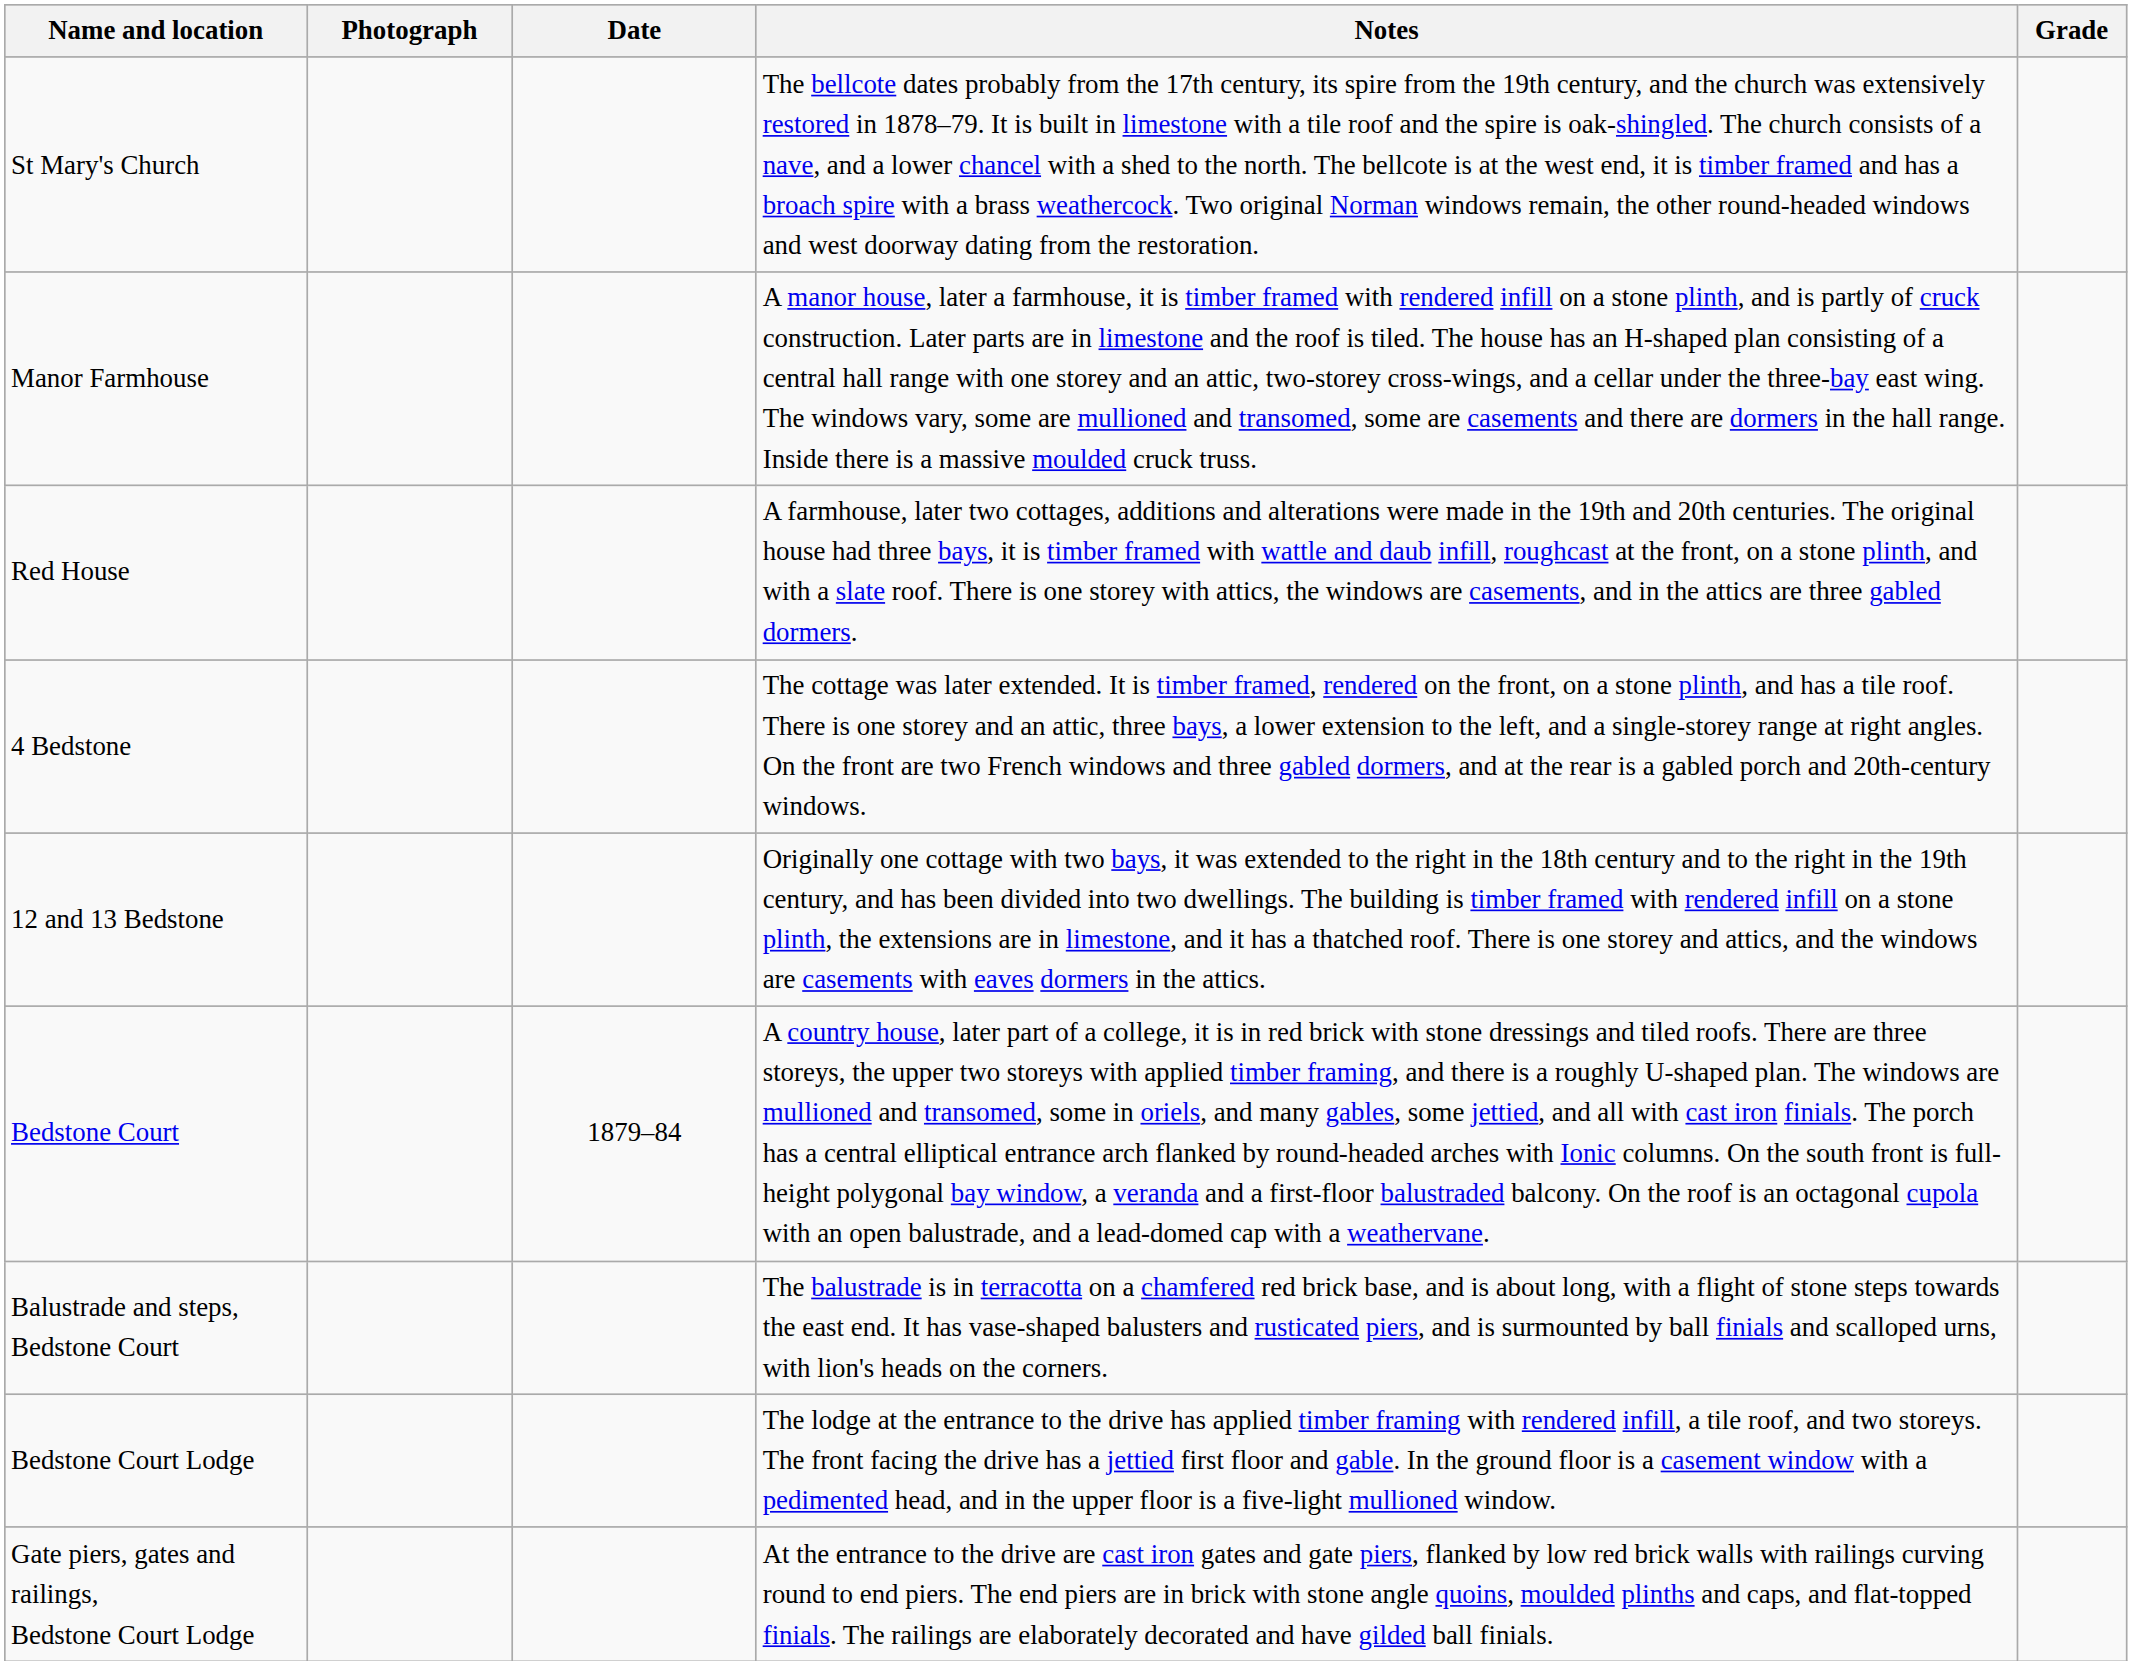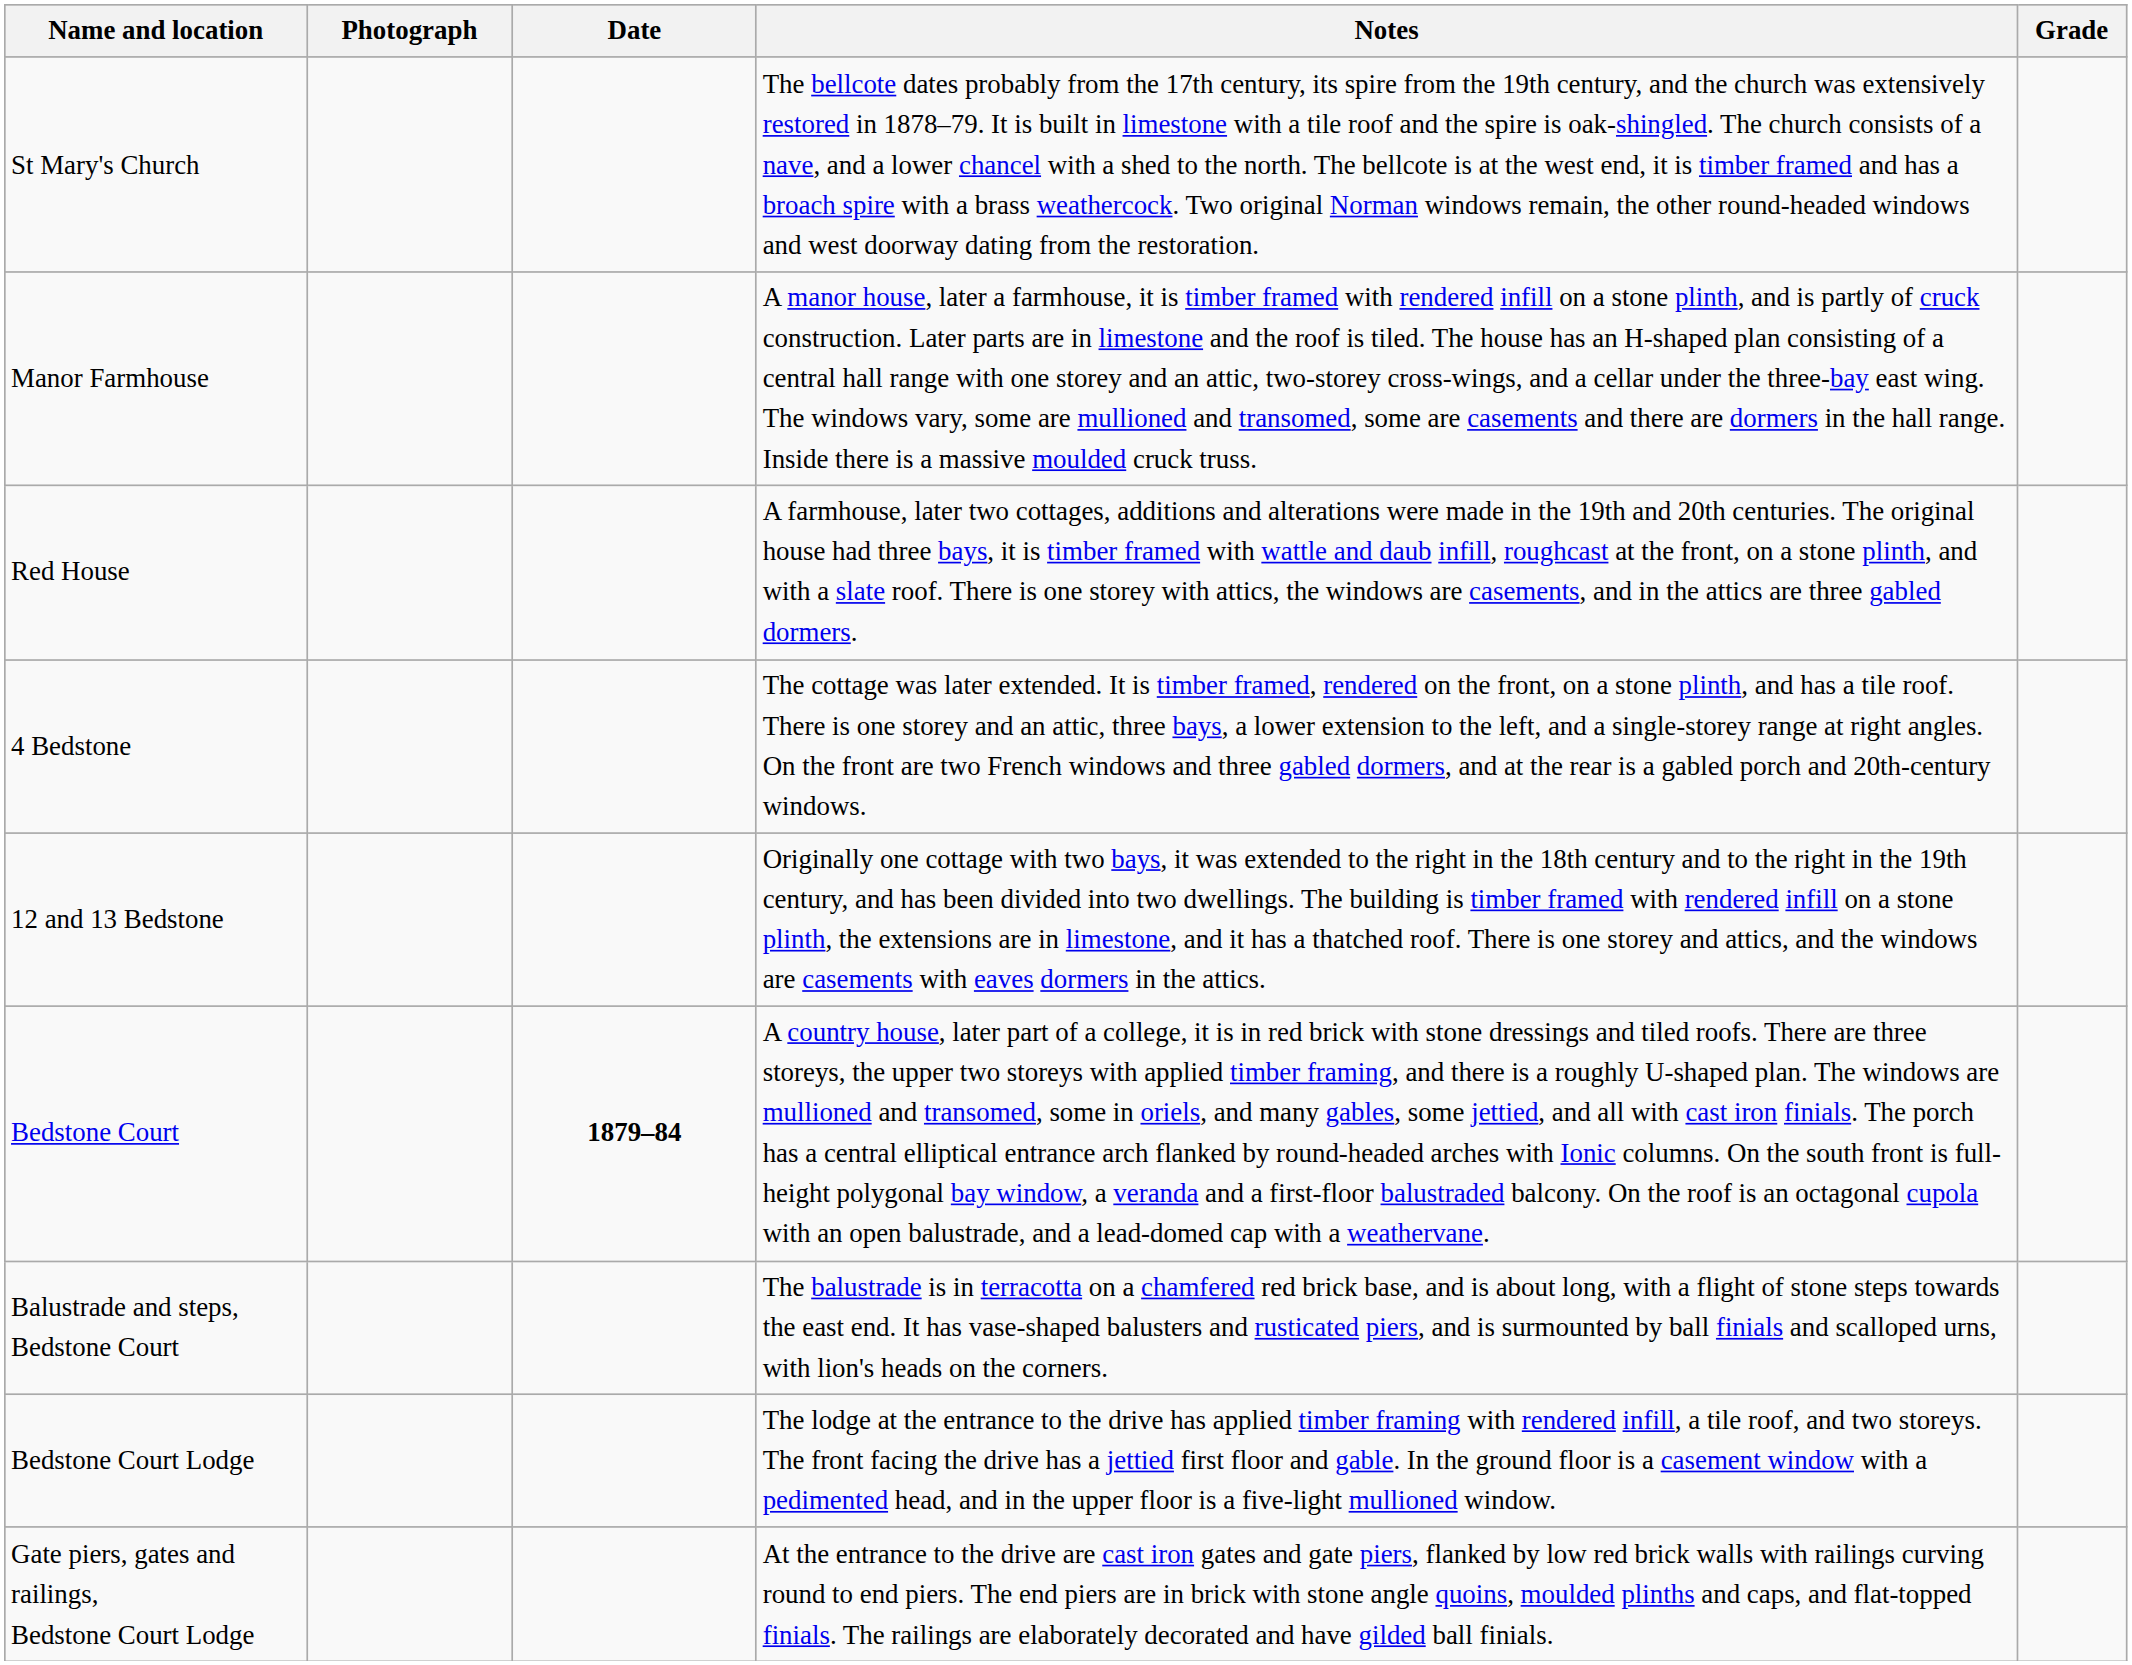(634, 1133) normal -> (634, 1133) bold
